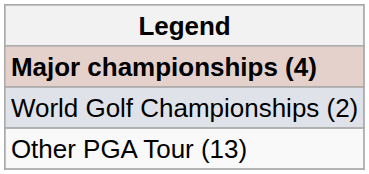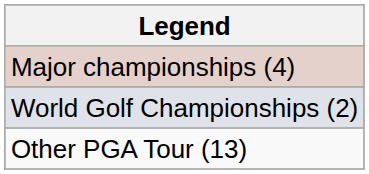(164, 67) bold -> (153, 67) normal
